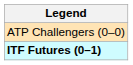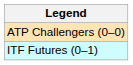(54, 50) bold -> (52, 50) normal
